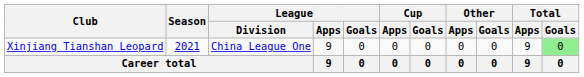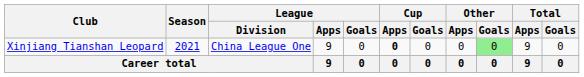(395, 47) normal -> (395, 47) bold
(494, 47) no background -> (494, 47) lightgreen background
(560, 47) lightgreen background -> (560, 47) no background
